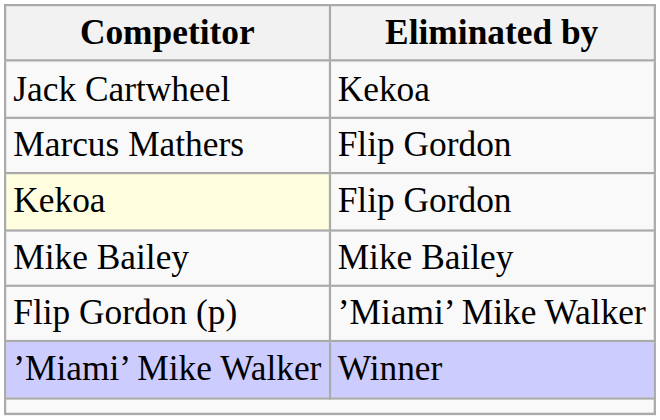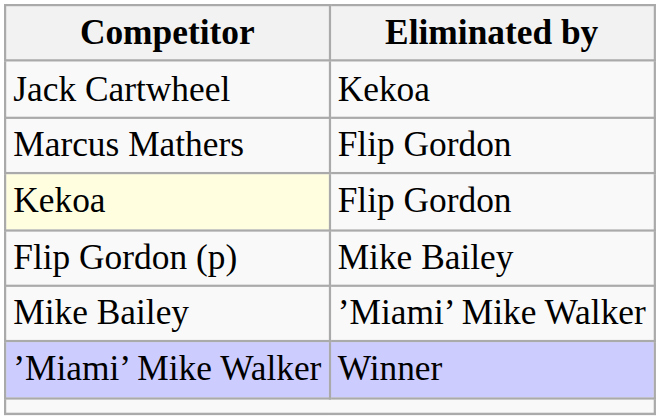(101, 256) Mike Bailey -> (125, 256) Flip Gordon (p)
(125, 312) Flip Gordon (p) -> (101, 312) Mike Bailey
